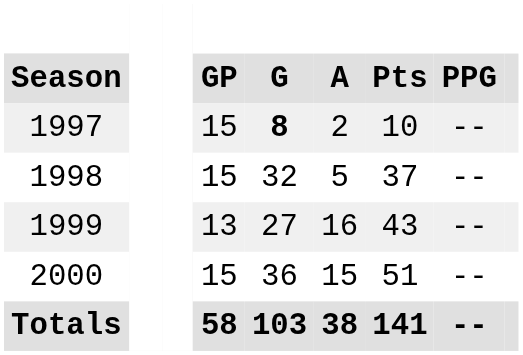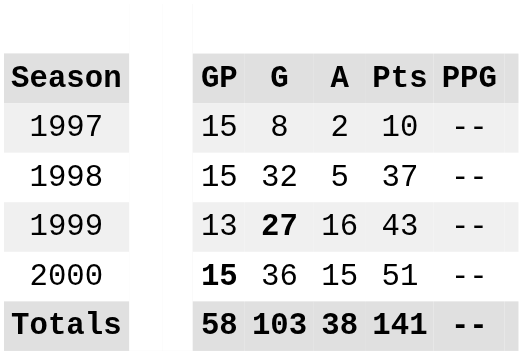(280, 128) bold -> (280, 128) normal
(280, 227) normal -> (280, 227) bold
(219, 277) normal -> (219, 277) bold
